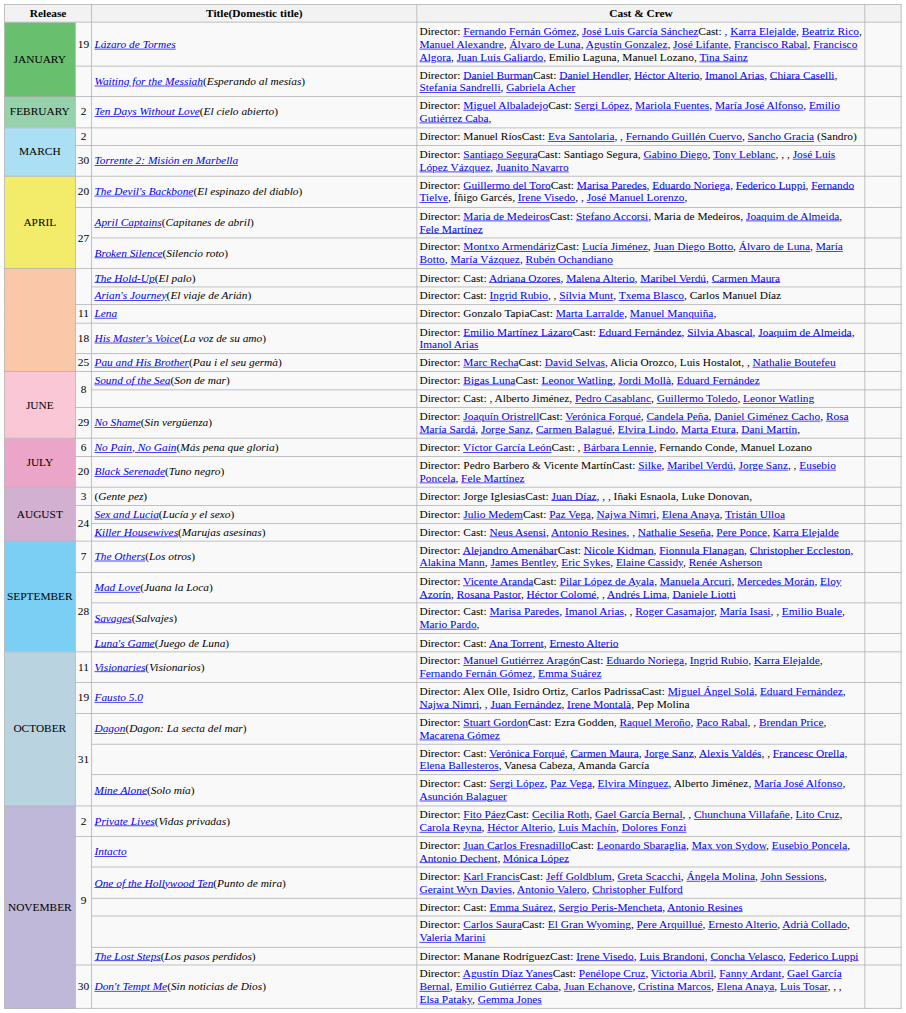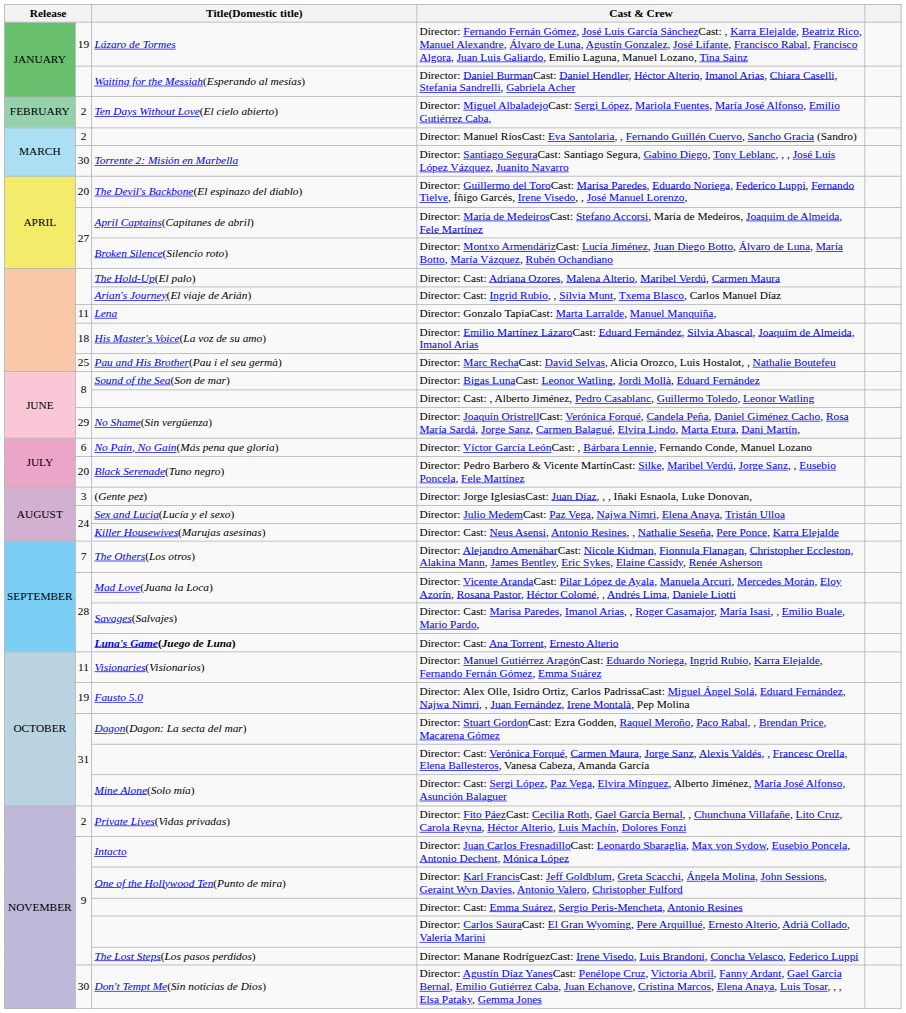(162, 642) normal -> (165, 642) bold
